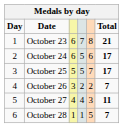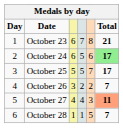(107, 56) no background -> (107, 56) lightgreen background
(107, 100) no background -> (107, 100) lightsalmon background
